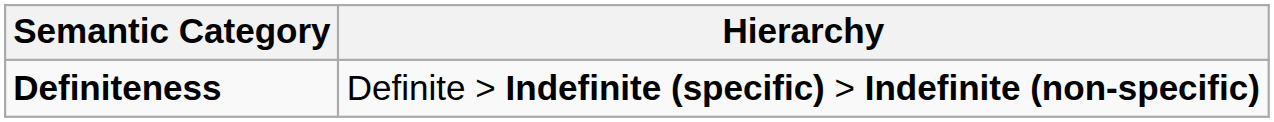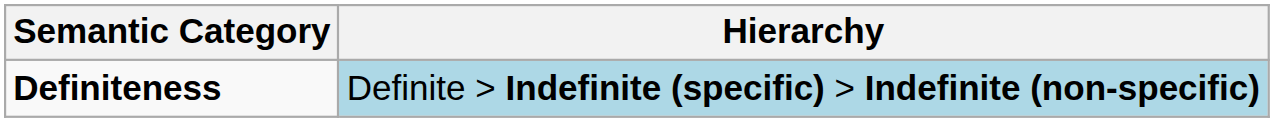(803, 87) no background -> (803, 87) lightblue background
